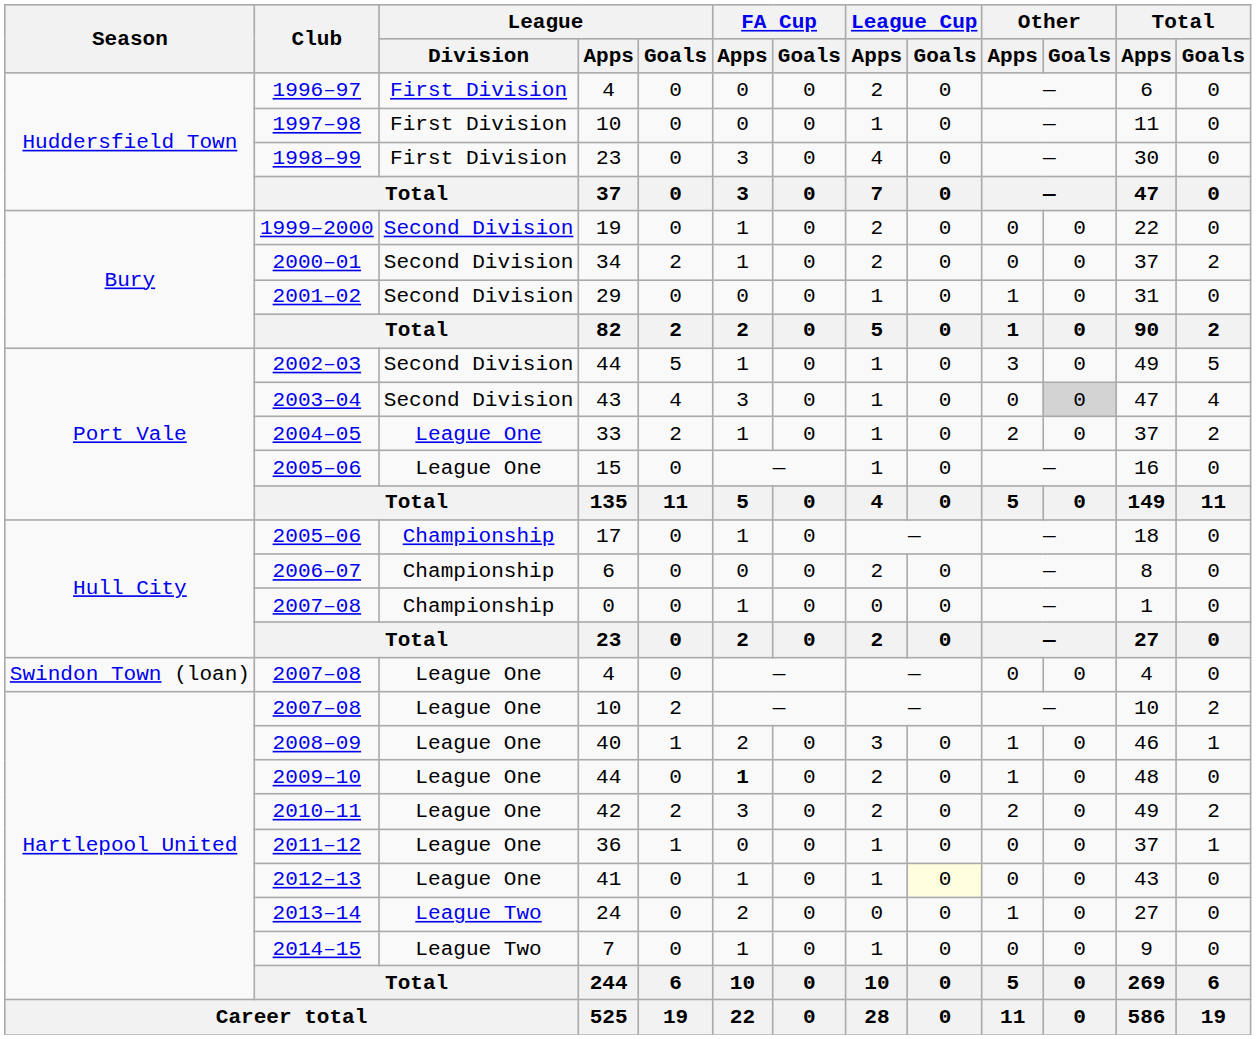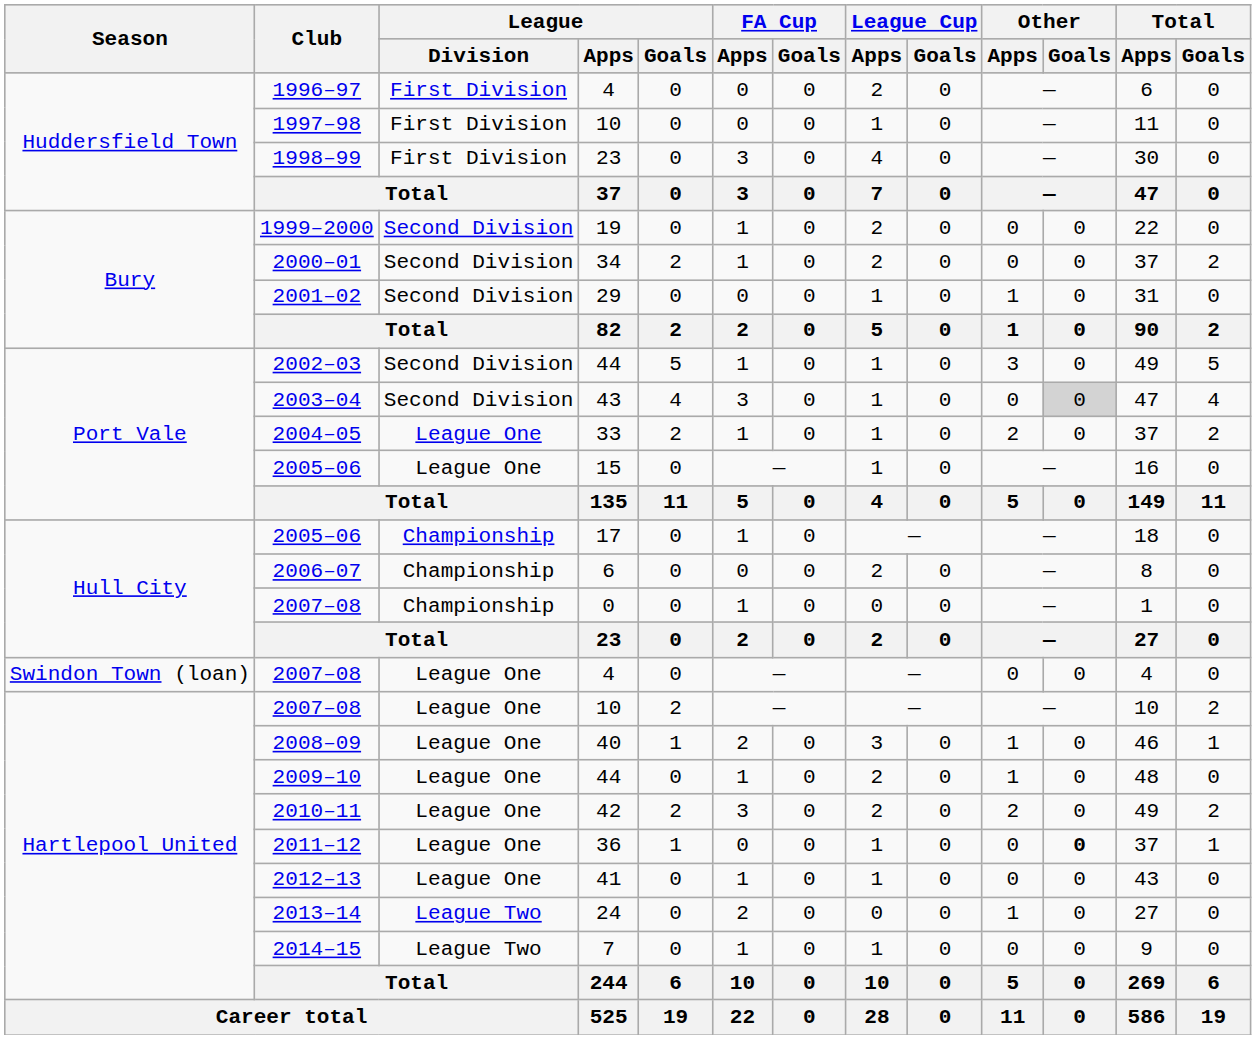(742, 777) bold -> (742, 777) normal
(1080, 846) normal -> (1080, 846) bold
(945, 880) lightyellow background -> (945, 880) no background
